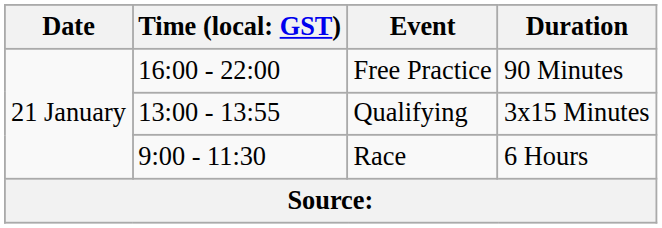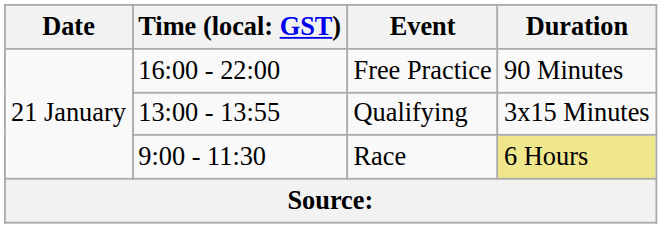(546, 157) no background -> (546, 157) khaki background
